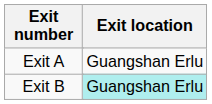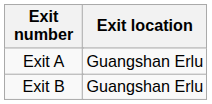(145, 86) paleturquoise background -> (145, 86) no background
